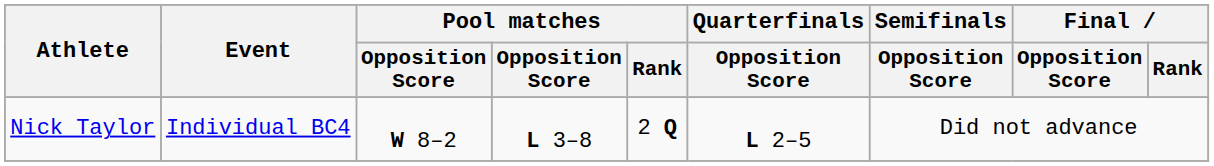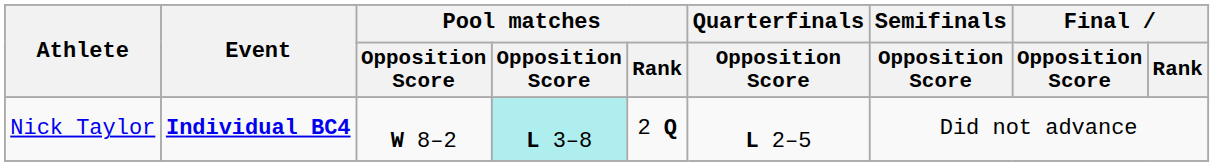(258, 129) normal -> (258, 129) bold
(559, 142) no background -> (559, 142) paleturquoise background
